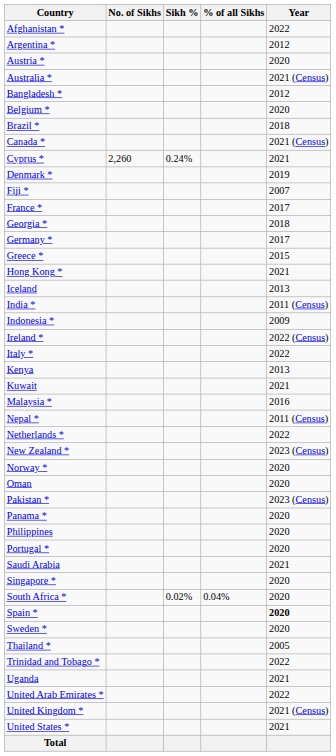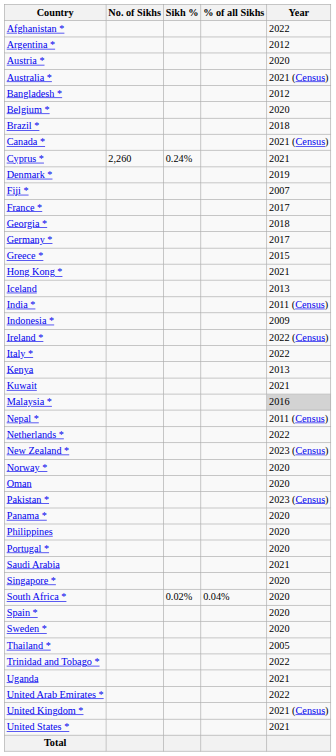(279, 402) no background -> (279, 402) lightgrey background
(279, 613) bold -> (279, 613) normal
